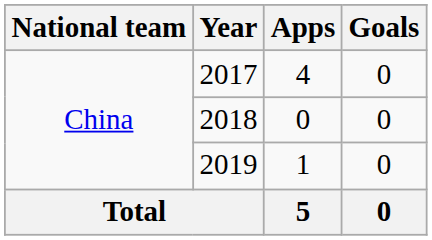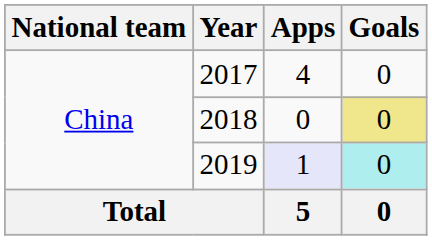(384, 119) no background -> (384, 119) khaki background
(303, 165) no background -> (303, 165) lavender background
(384, 165) no background -> (384, 165) paleturquoise background
